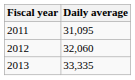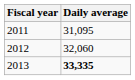(78, 65) normal -> (78, 65) bold
